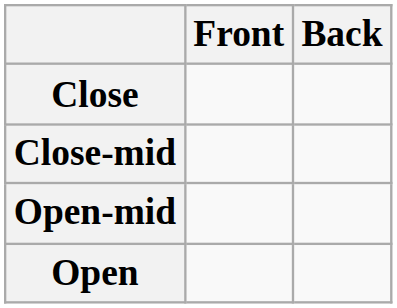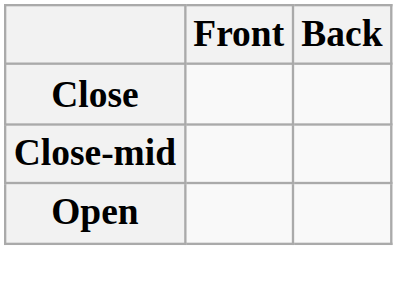- row: (95, 212)
